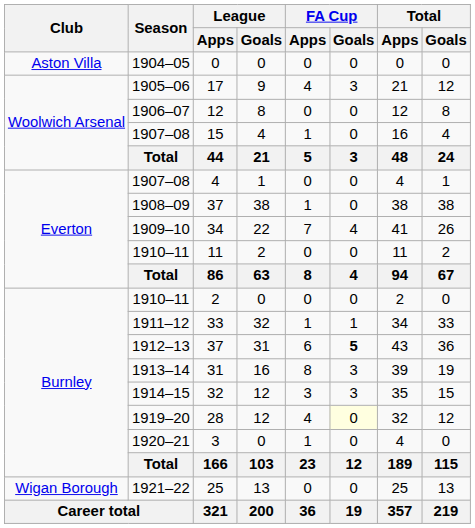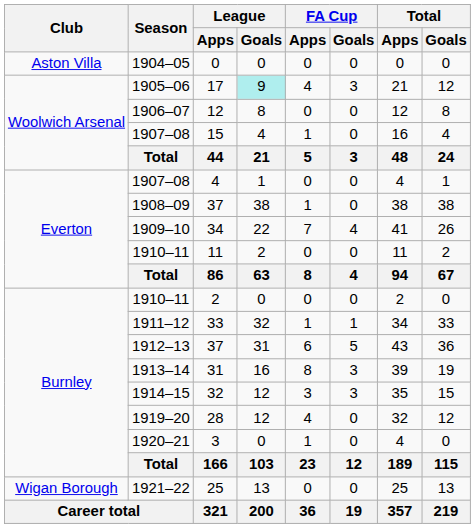(261, 87) no background -> (261, 87) paleturquoise background
(354, 346) bold -> (354, 346) normal
(354, 417) lightyellow background -> (354, 417) no background
